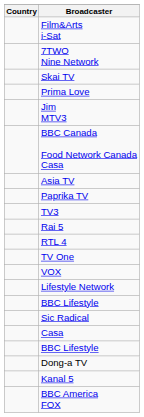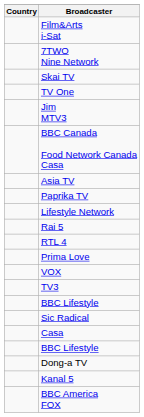(65, 92) Prima Love -> (57, 92) TV One
(50, 211) TV3 -> (78, 211) Lifestyle Network
(57, 257) TV One -> (65, 257) Prima Love
(78, 287) Lifestyle Network -> (50, 287) TV3
